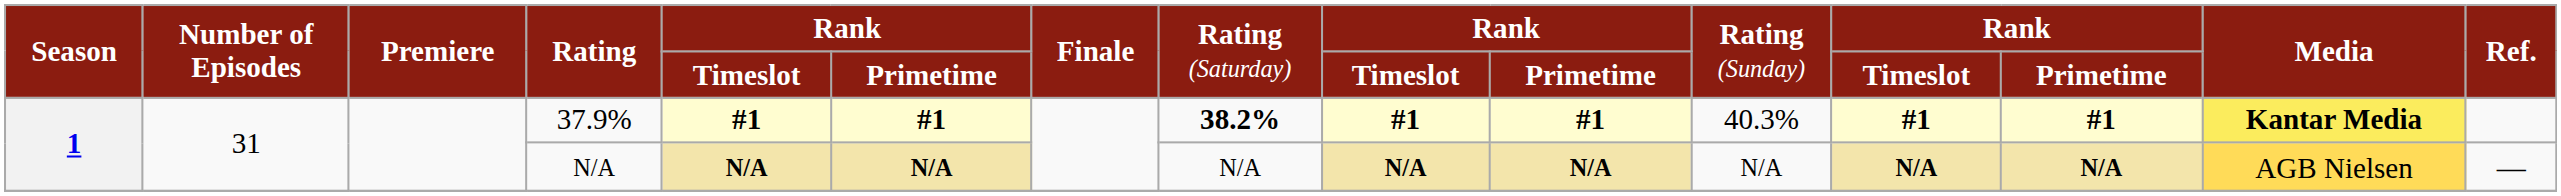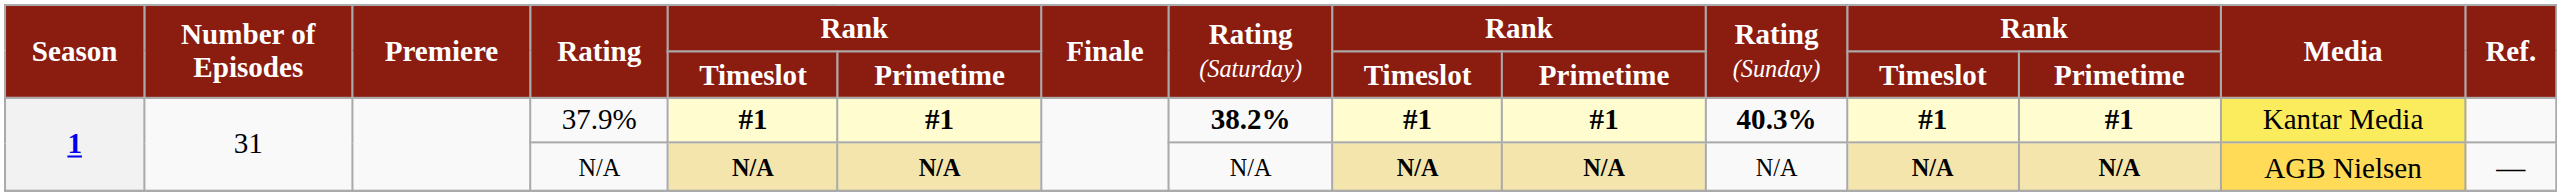(1761, 120) normal -> (1777, 120) bold
(2334, 120) bold -> (2343, 120) normal
